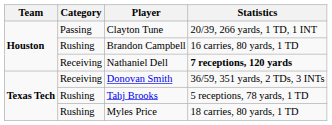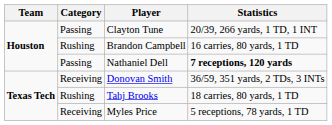(81, 62) Receiving -> (76, 62) Passing
(249, 95) 5 receptions, 78 yards, 1 TD -> (245, 95) 18 carries, 80 yards, 1 TD
(77, 112) Rushing -> (81, 112) Receiving
(245, 112) 18 carries, 80 yards, 1 TD -> (249, 112) 5 receptions, 78 yards, 1 TD
